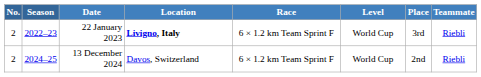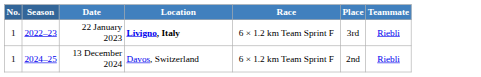- column: (373, 12)
(13, 33) 2 -> (13, 33) 1
(13, 59) 2 -> (13, 59) 1
